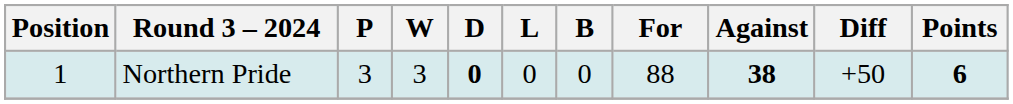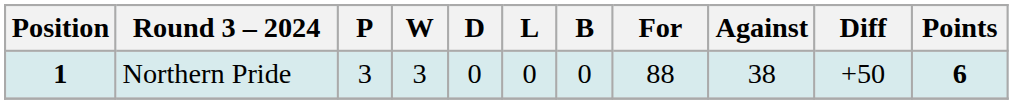(60, 74) normal -> (60, 74) bold
(475, 74) bold -> (475, 74) normal
(762, 74) bold -> (762, 74) normal
